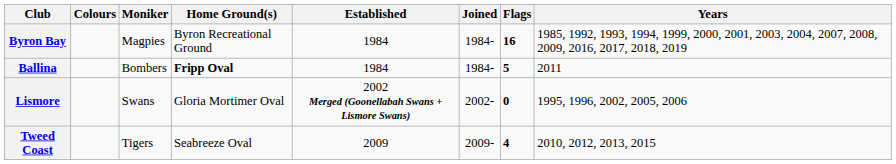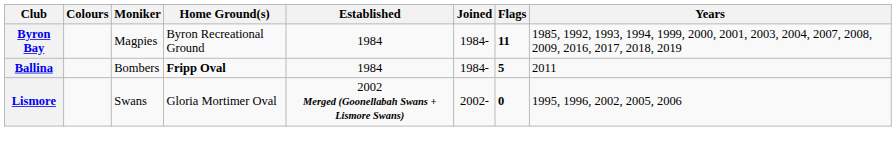(509, 41) 16 -> (504, 41) 11
- row: (38, 142)
